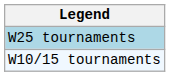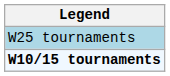(84, 60) normal -> (84, 60) bold
